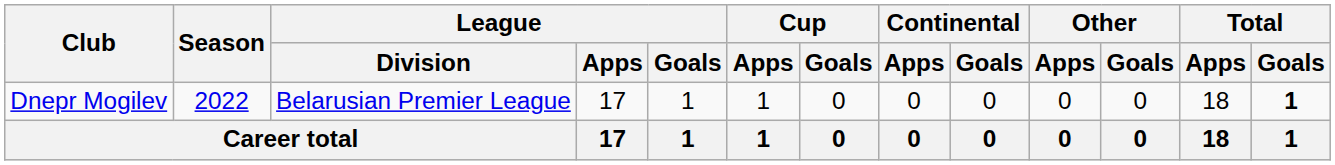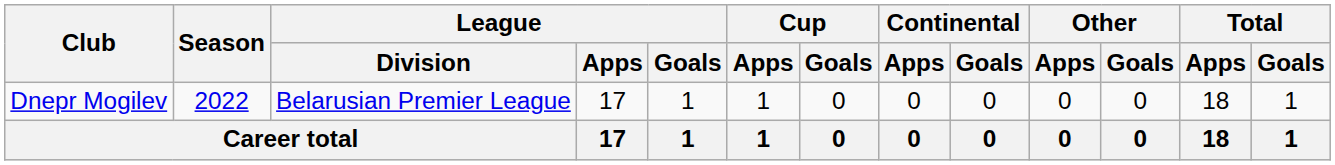(1291, 100) bold -> (1291, 100) normal
